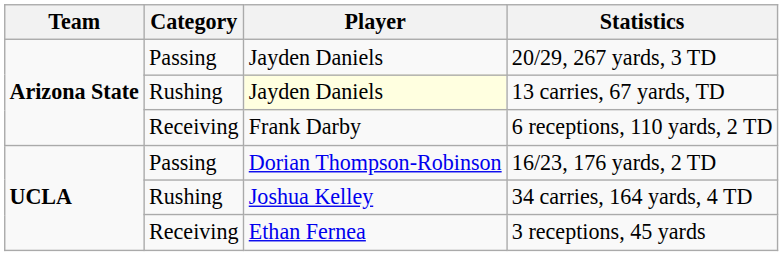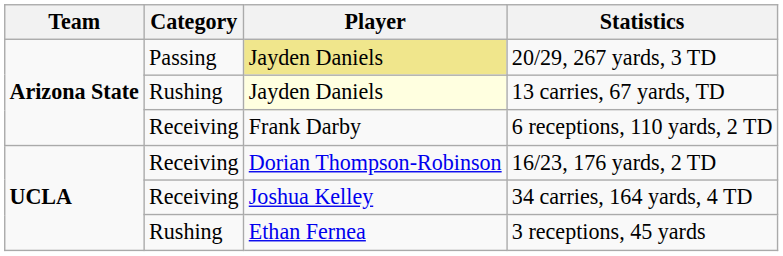(316, 57) no background -> (316, 57) khaki background
(183, 162) Passing -> (194, 162) Receiving
(186, 197) Rushing -> (194, 197) Receiving
(194, 232) Receiving -> (186, 232) Rushing
